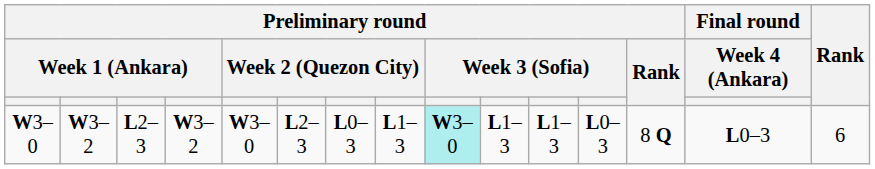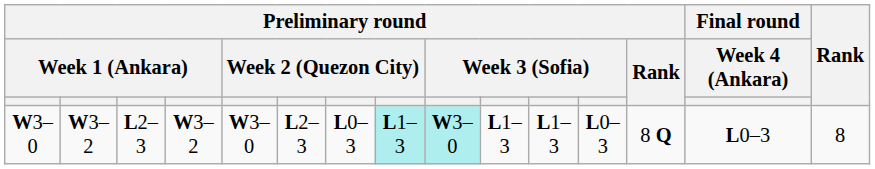(400, 134) no background -> (400, 134) paleturquoise background
(840, 134) 6 -> (840, 134) 8
